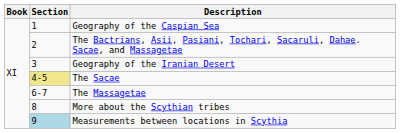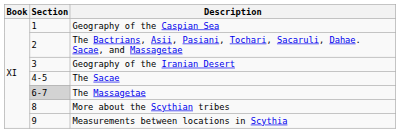(39, 78) khaki background -> (39, 78) no background
(39, 92) no background -> (39, 92) lightgrey background
(34, 121) lightblue background -> (34, 121) no background
